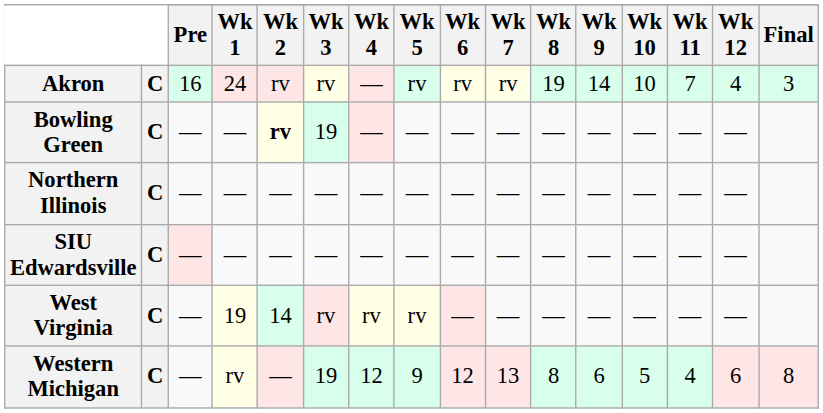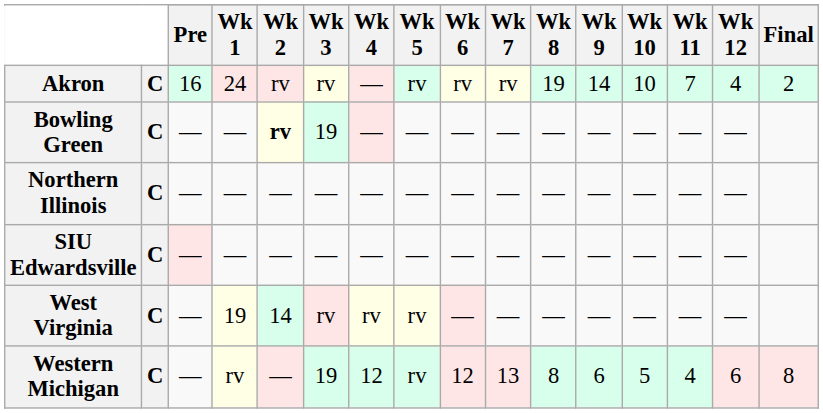(789, 83) 3 -> (789, 83) 2
(417, 376) 9 -> (417, 376) rv
